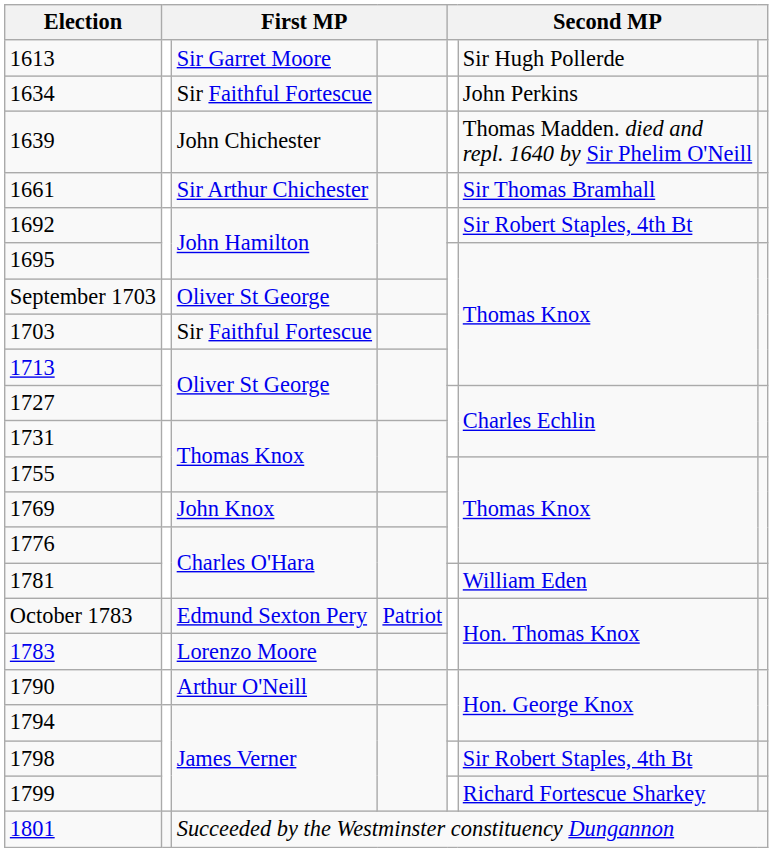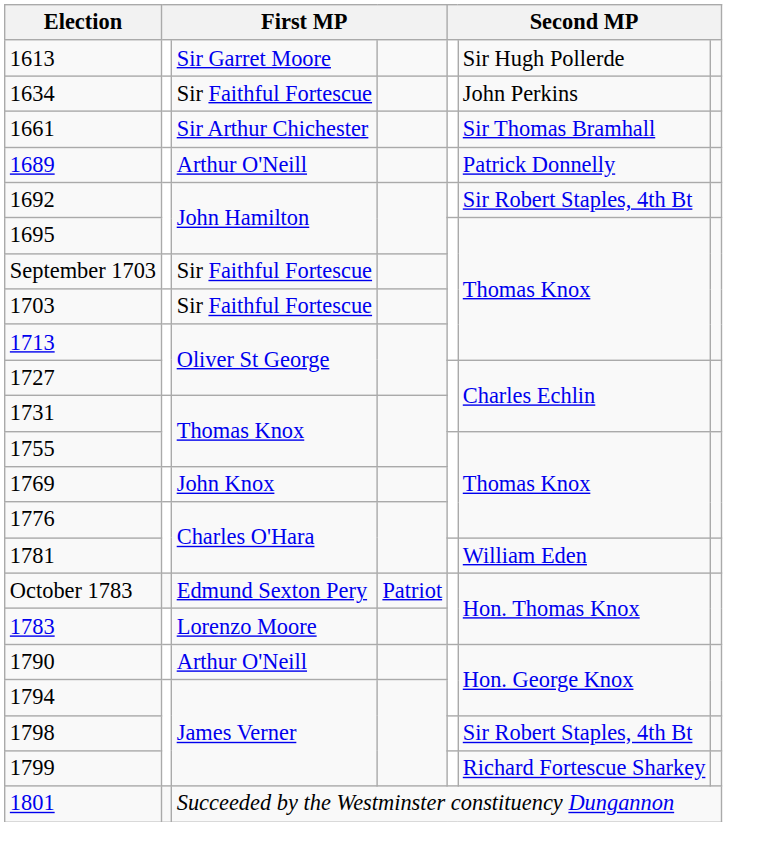- row: (32, 141)
+ row: (32, 164)
(253, 296) Oliver St George -> (274, 270) Sir Faithful Fortescue
